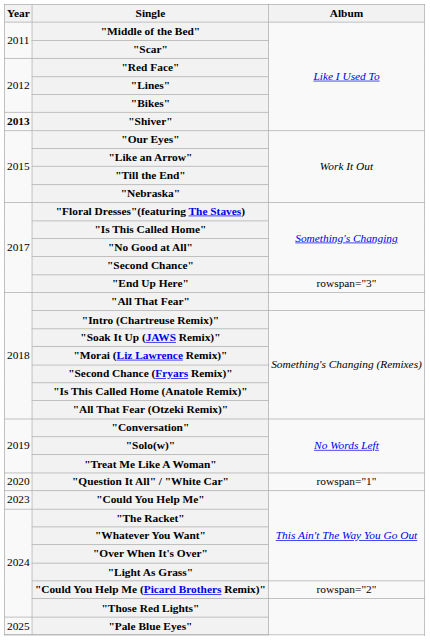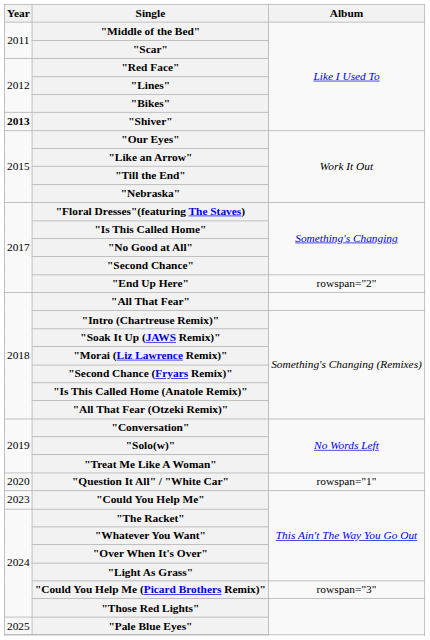(346, 283) rowspan="3" -> (346, 283) rowspan="2"
(346, 590) rowspan="2" -> (346, 590) rowspan="3"
